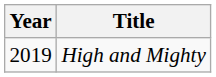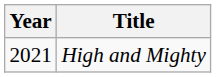(31, 54) 2019 -> (31, 54) 2021
